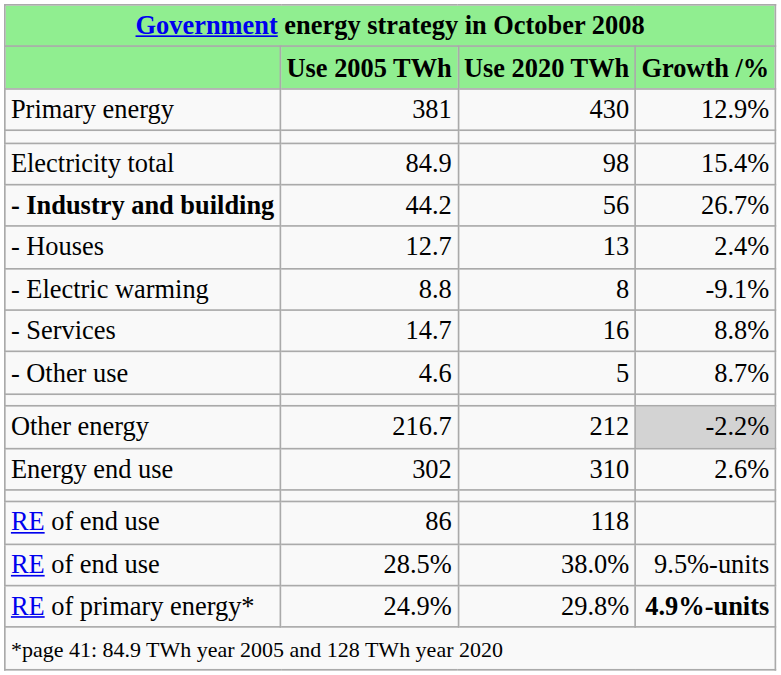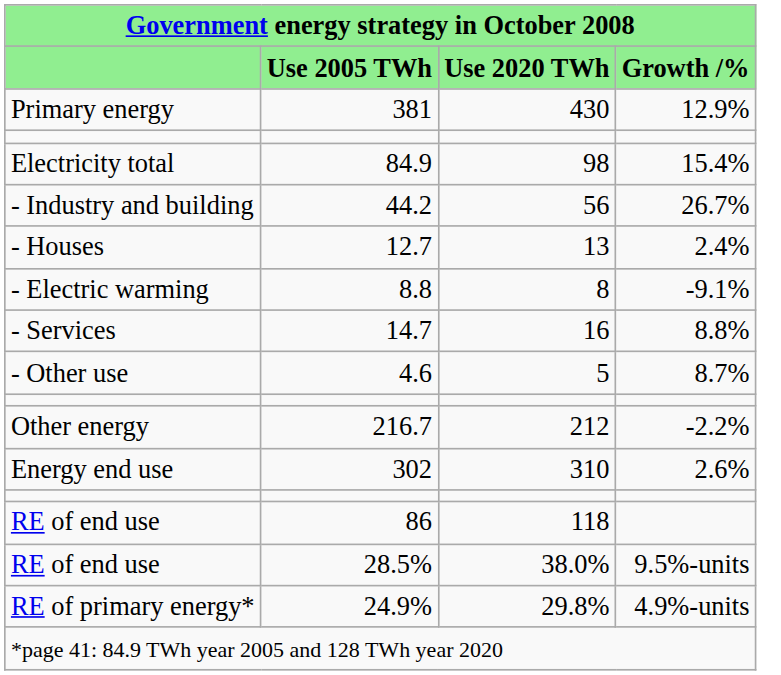(143, 205) bold -> (132, 205) normal
(737, 426) lightgrey background -> (718, 426) no background
(707, 606) bold -> (692, 606) normal
